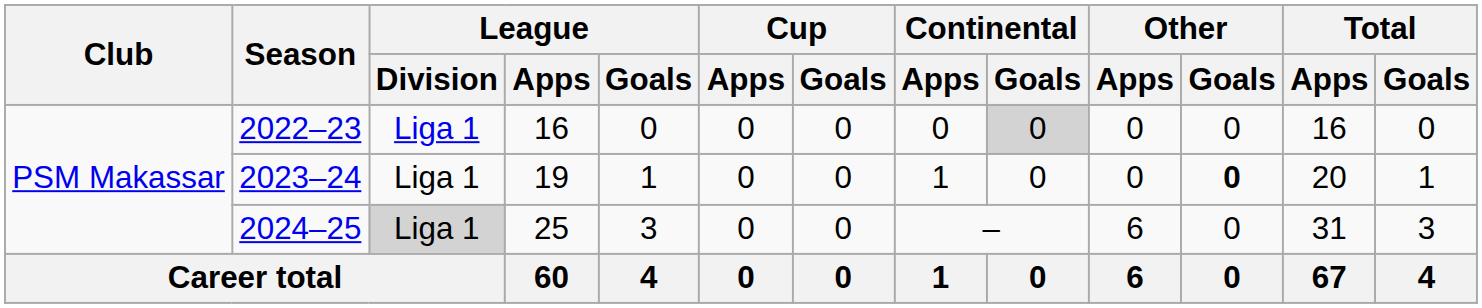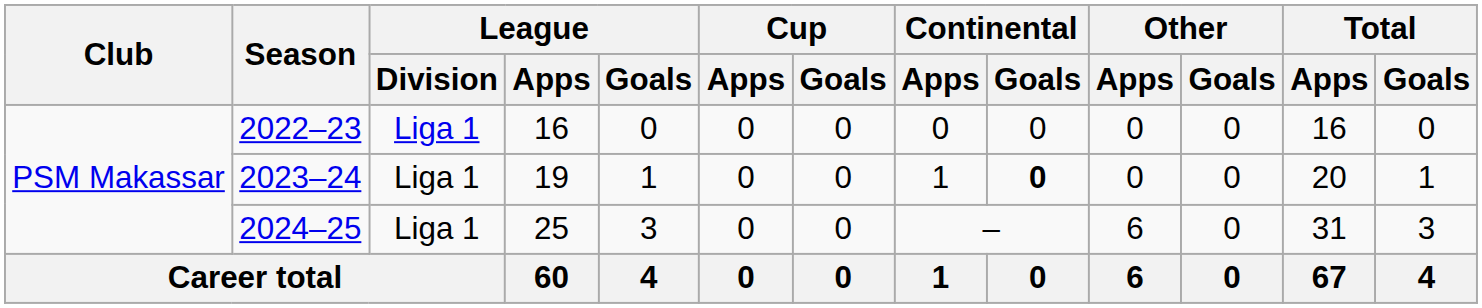(1038, 128) lightgrey background -> (1038, 128) no background
(1038, 178) normal -> (1038, 178) bold
(1232, 178) bold -> (1232, 178) normal
(437, 228) lightgrey background -> (437, 228) no background
